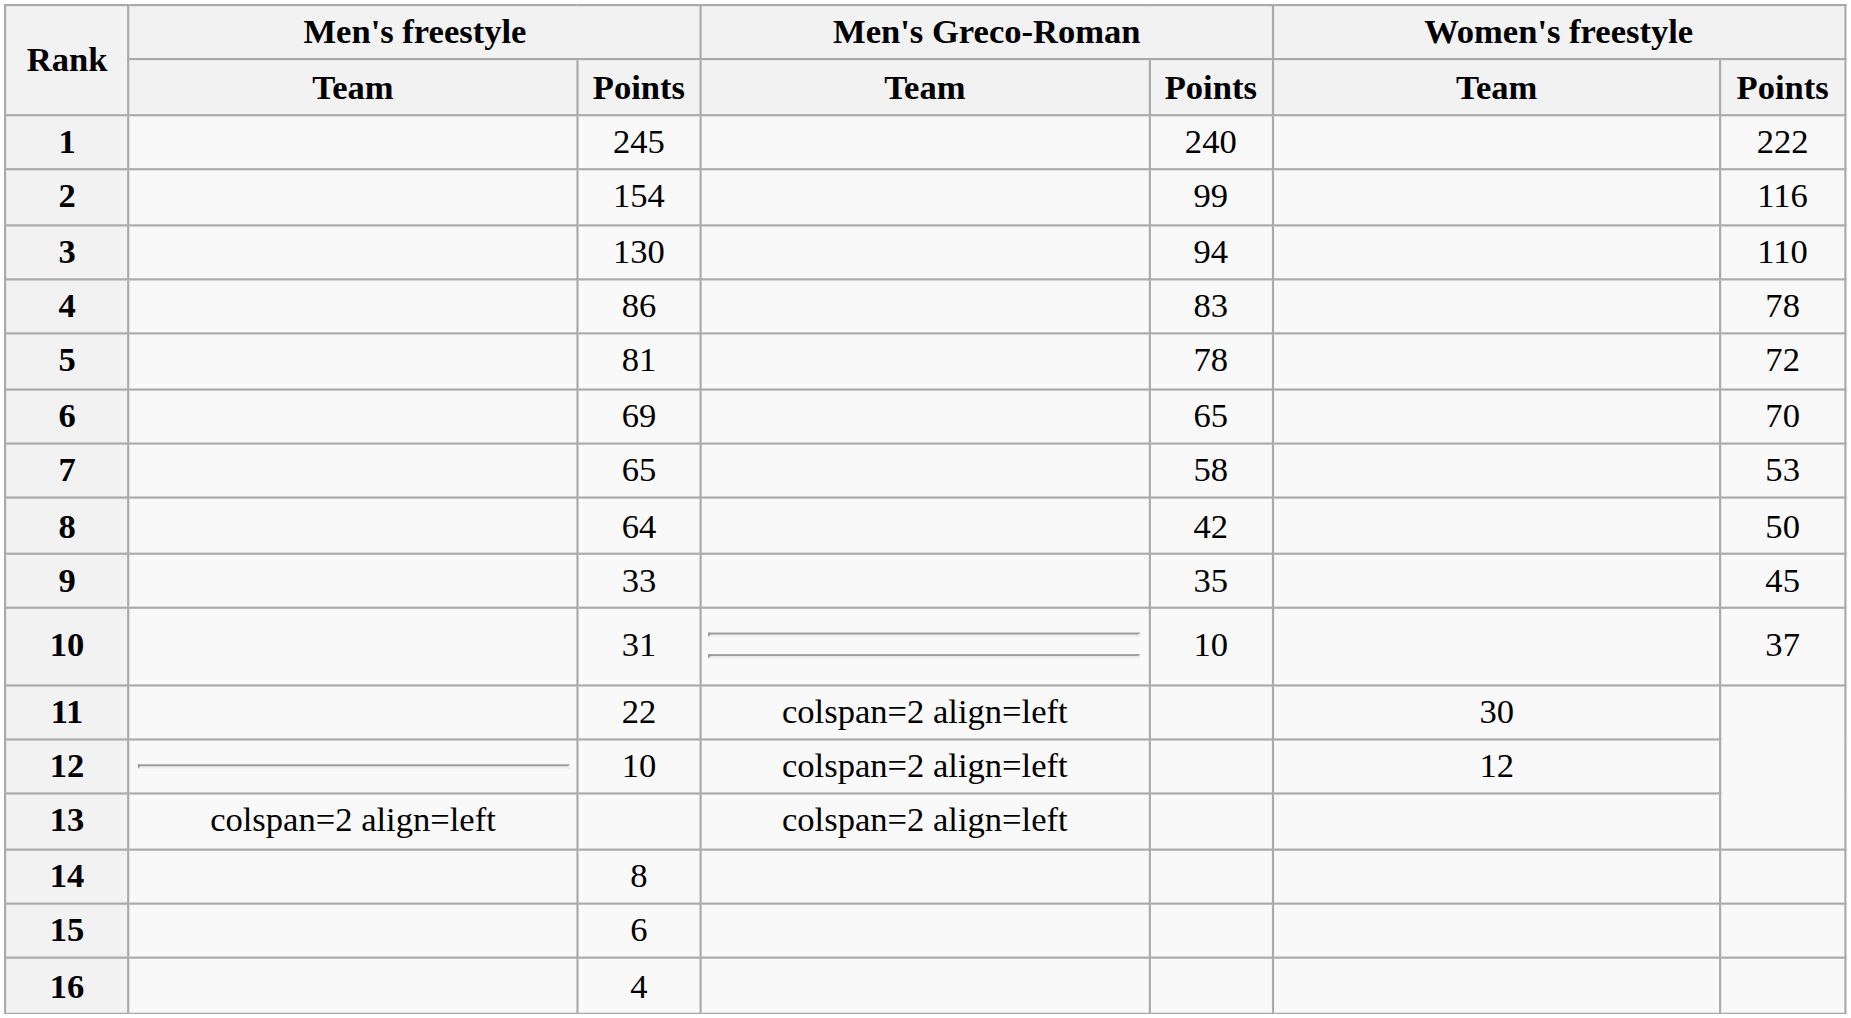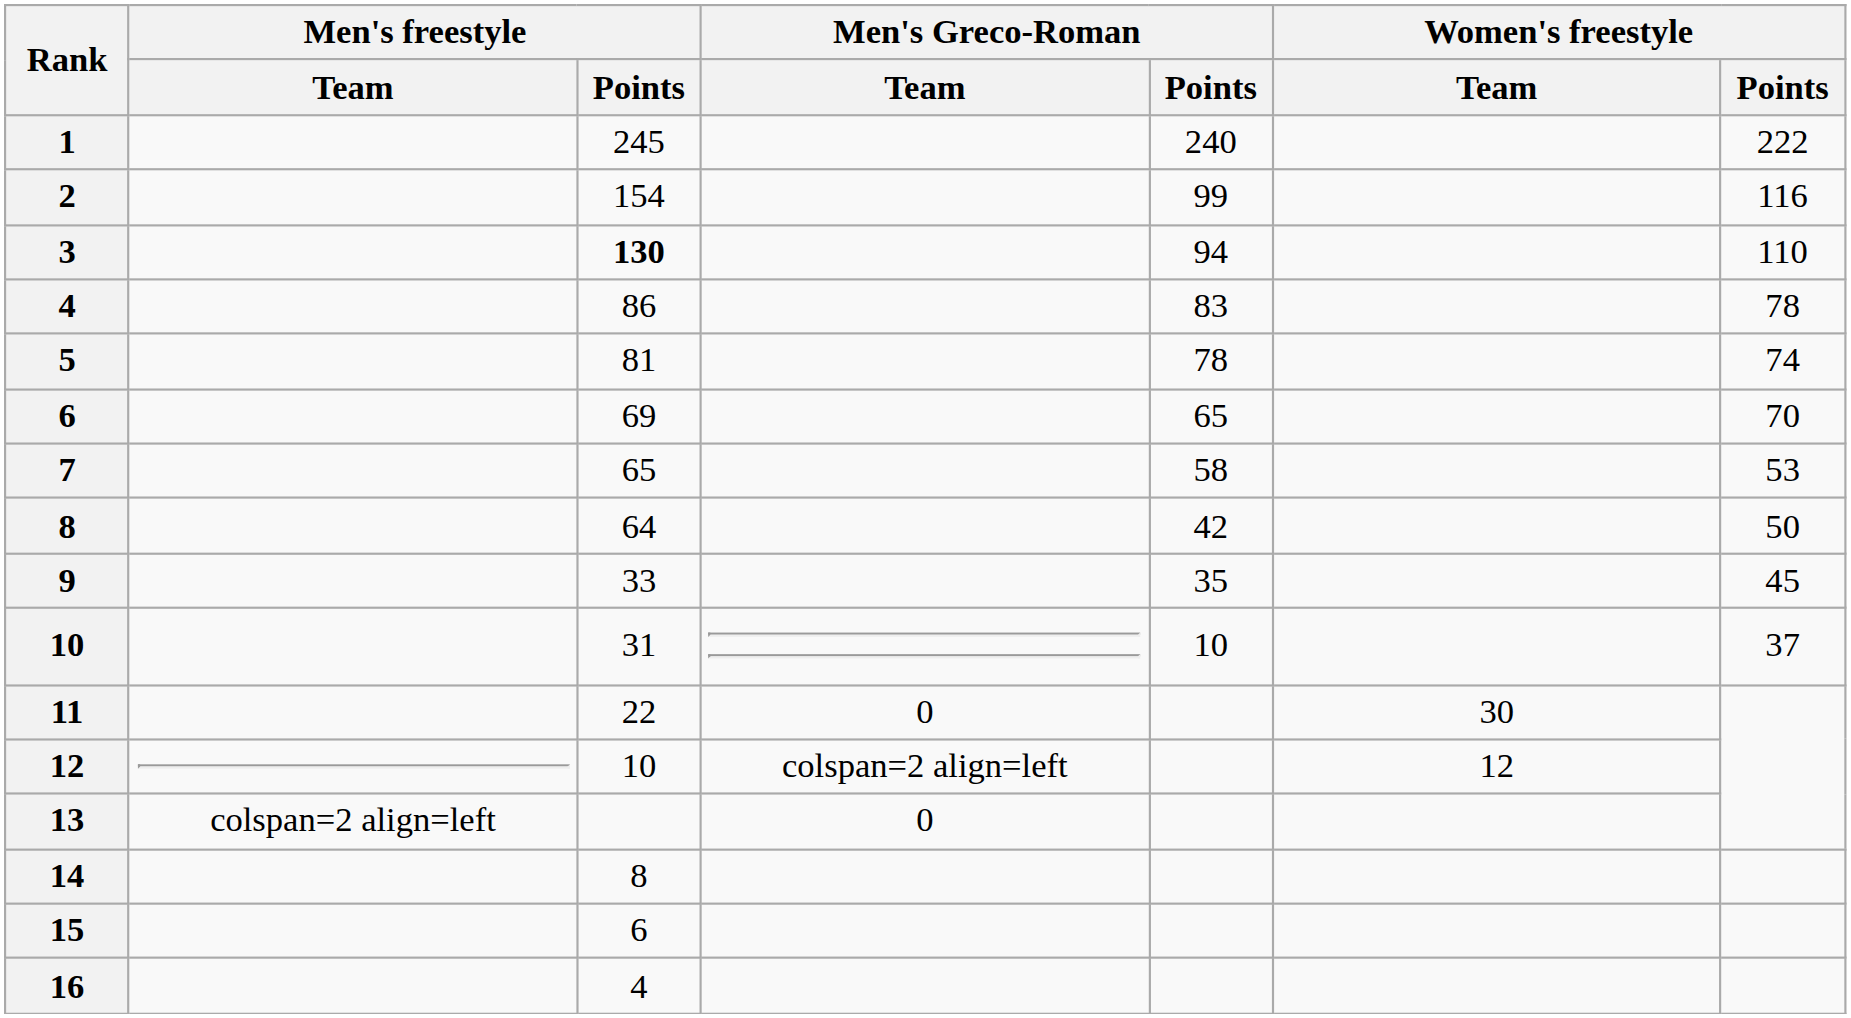(639, 251) normal -> (639, 251) bold
(1783, 360) 72 -> (1783, 360) 74
(925, 711) colspan=2 align=left -> (925, 711) 0
(925, 820) colspan=2 align=left -> (925, 820) 0
